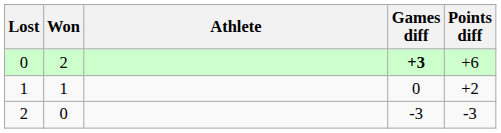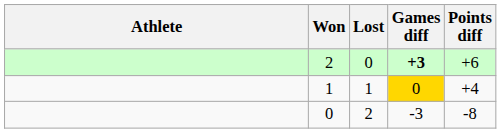columns swapped: (236, 26) <-> (24, 26)
(416, 88) no background -> (416, 88) gold background
(470, 88) +2 -> (470, 88) +4
(470, 114) -3 -> (470, 114) -8
